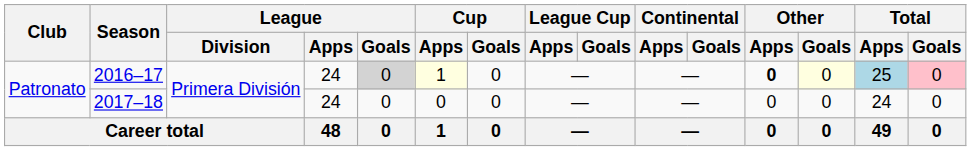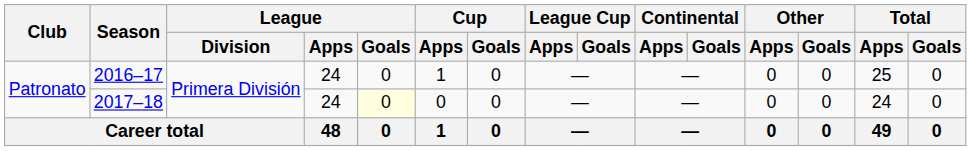(386, 74) lightgrey background -> (386, 74) no background
(441, 74) lightyellow background -> (441, 74) no background
(771, 74) bold -> (771, 74) normal
(826, 74) lightyellow background -> (826, 74) no background
(882, 74) lightblue background -> (882, 74) no background
(937, 74) pink background -> (937, 74) no background
(386, 103) no background -> (386, 103) lightyellow background
